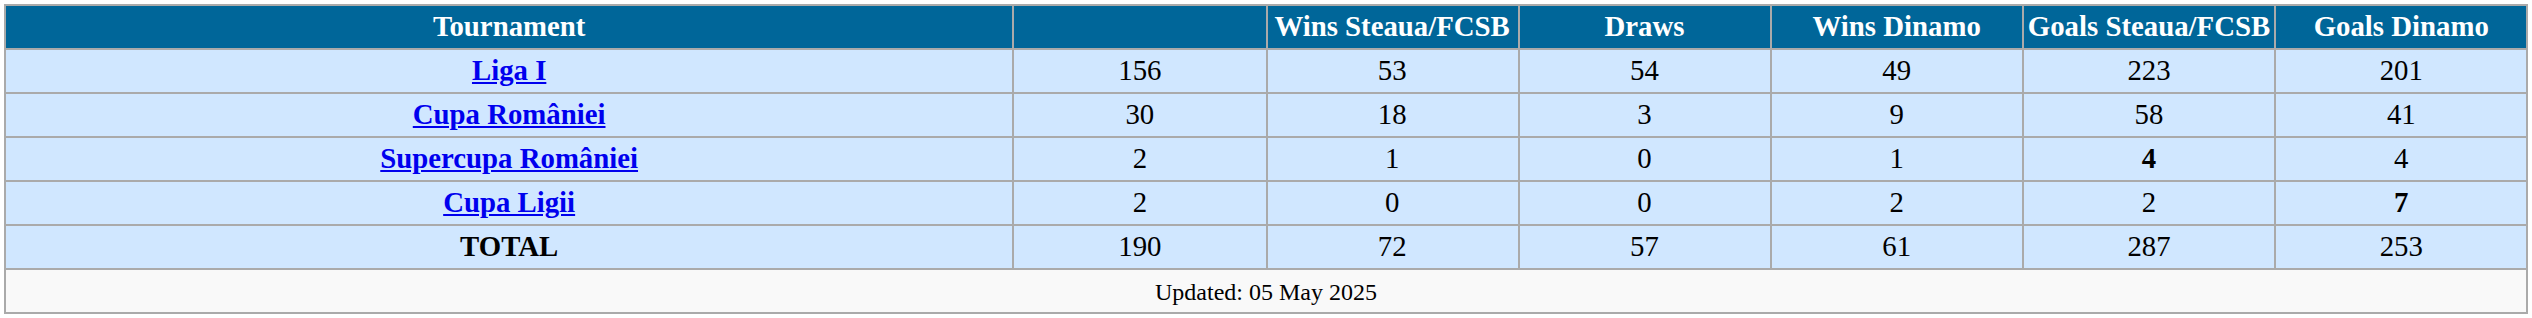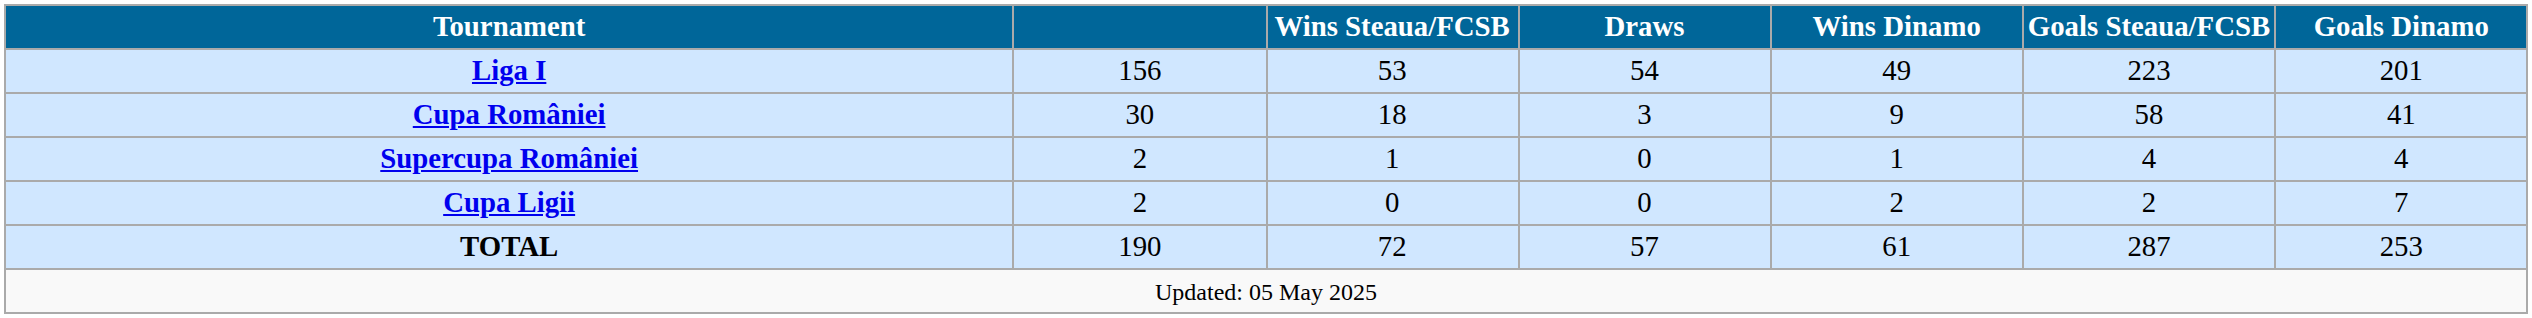(2149, 158) bold -> (2149, 158) normal
(2401, 202) bold -> (2401, 202) normal
